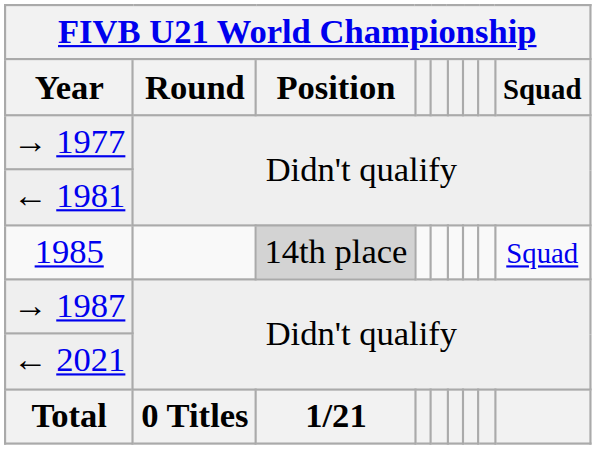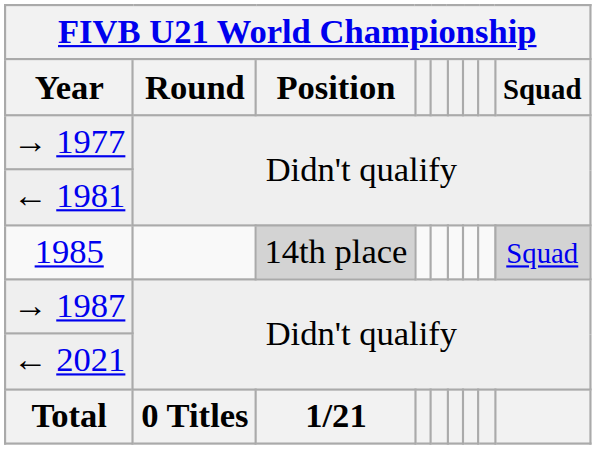(542, 253) no background -> (542, 253) lightgrey background
